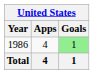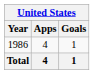(74, 45) lightgreen background -> (74, 45) no background
